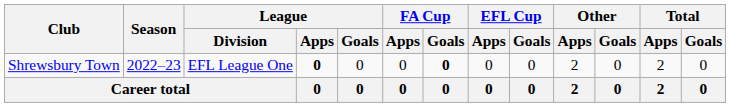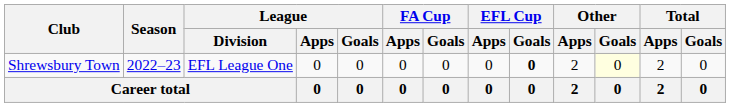(317, 65) bold -> (317, 65) normal
(446, 65) bold -> (446, 65) normal
(532, 65) normal -> (532, 65) bold
(618, 65) no background -> (618, 65) lightyellow background
